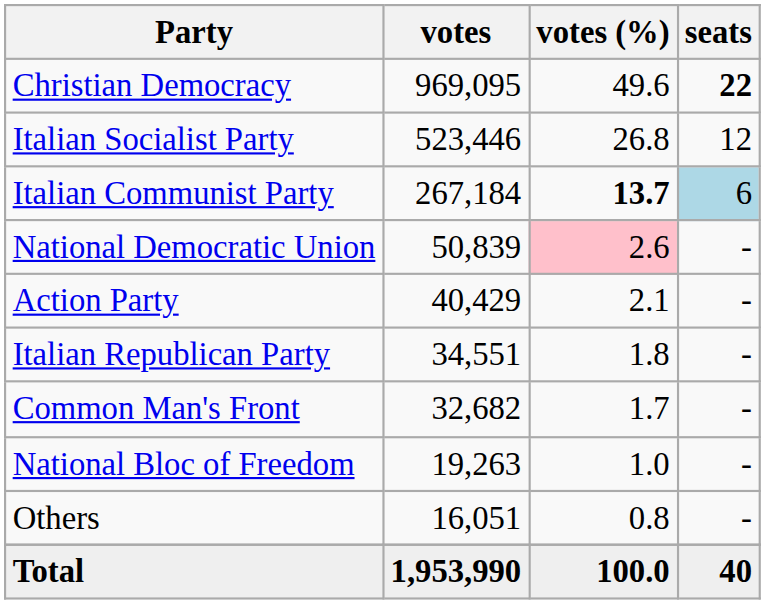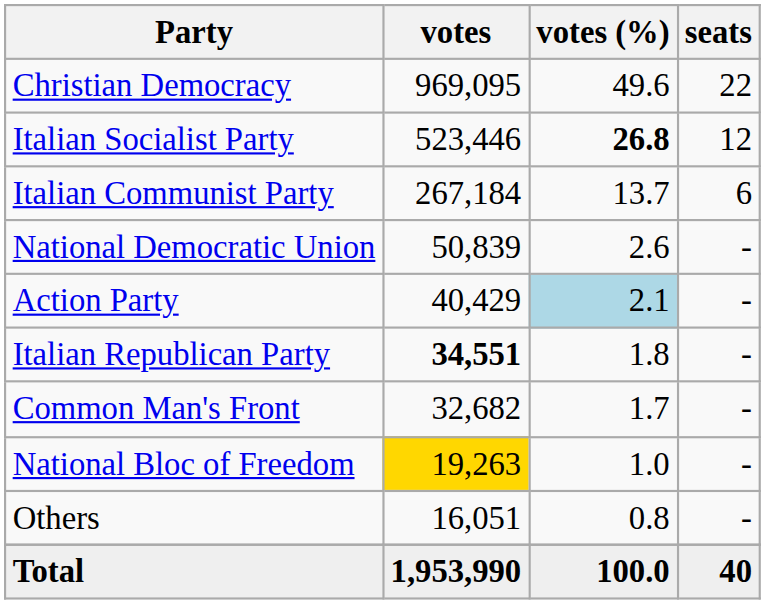(736, 85) bold -> (736, 85) normal
(641, 139) normal -> (641, 139) bold
(641, 193) bold -> (641, 193) normal
(744, 193) lightblue background -> (744, 193) no background
(649, 247) pink background -> (649, 247) no background
(649, 301) no background -> (649, 301) lightblue background
(476, 354) normal -> (476, 354) bold
(476, 462) no background -> (476, 462) gold background
